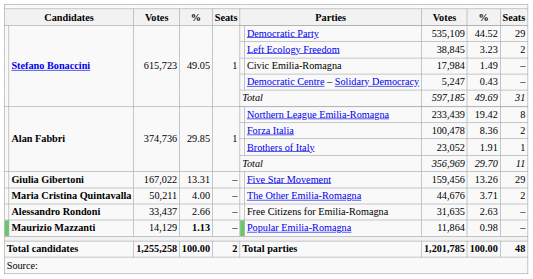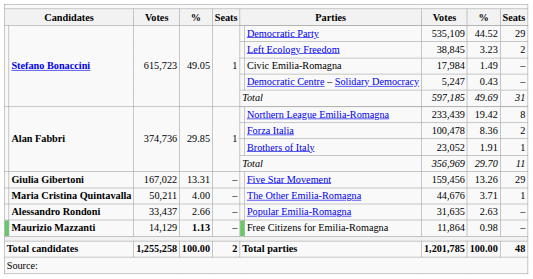(523, 195) 2 -> (523, 195) 1
(318, 212) Free Citizens for Emilia-Romagna -> (299, 212) Popular Emilia-Romagna
(299, 228) Popular Emilia-Romagna -> (318, 228) Free Citizens for Emilia-Romagna
